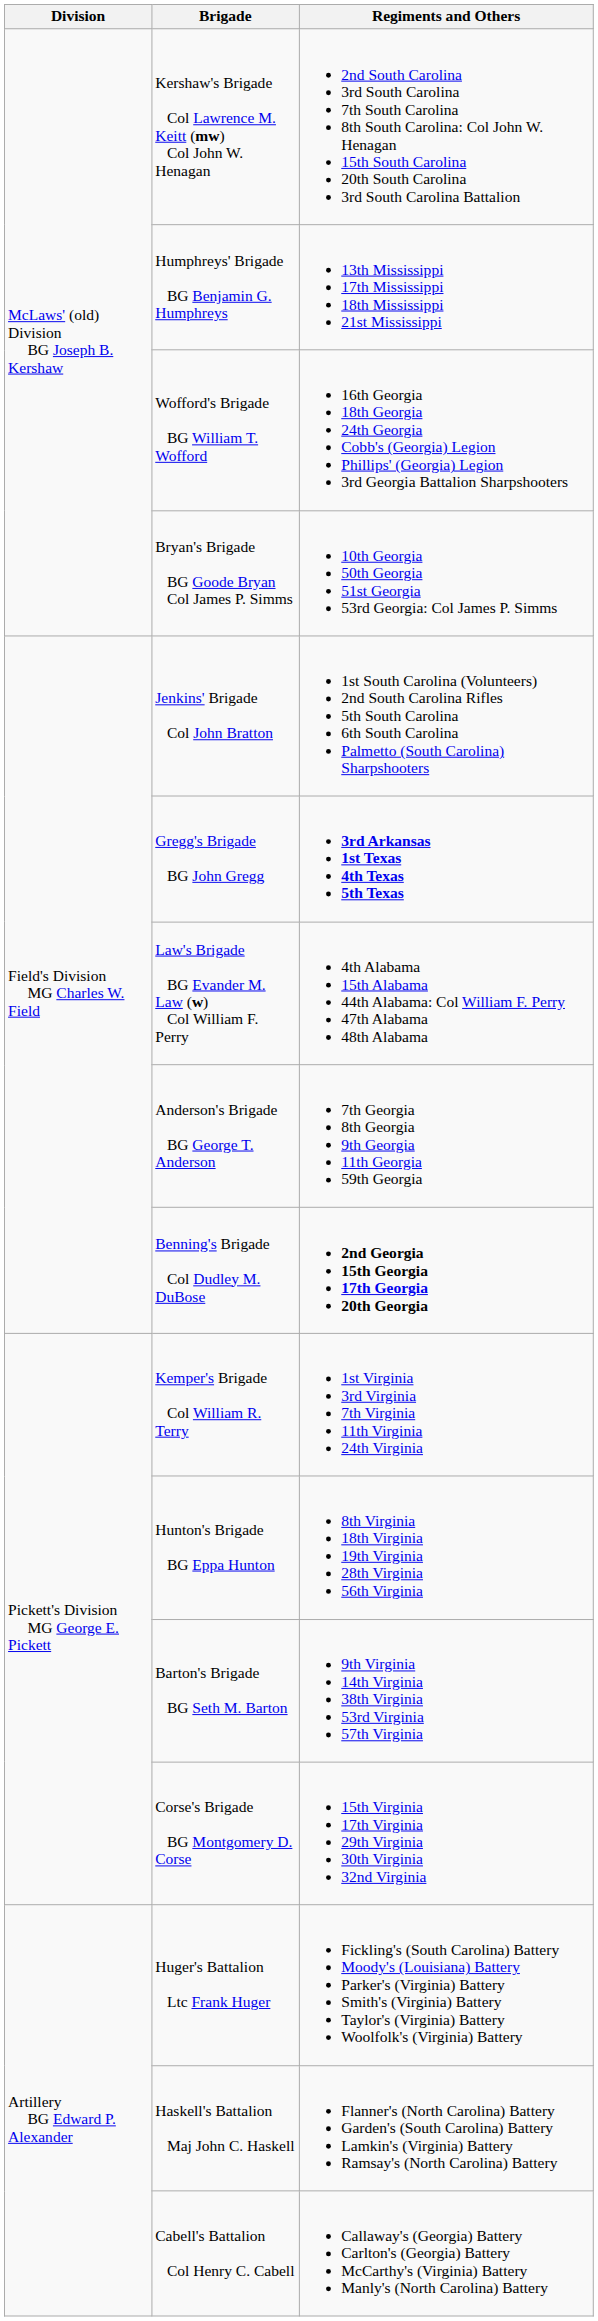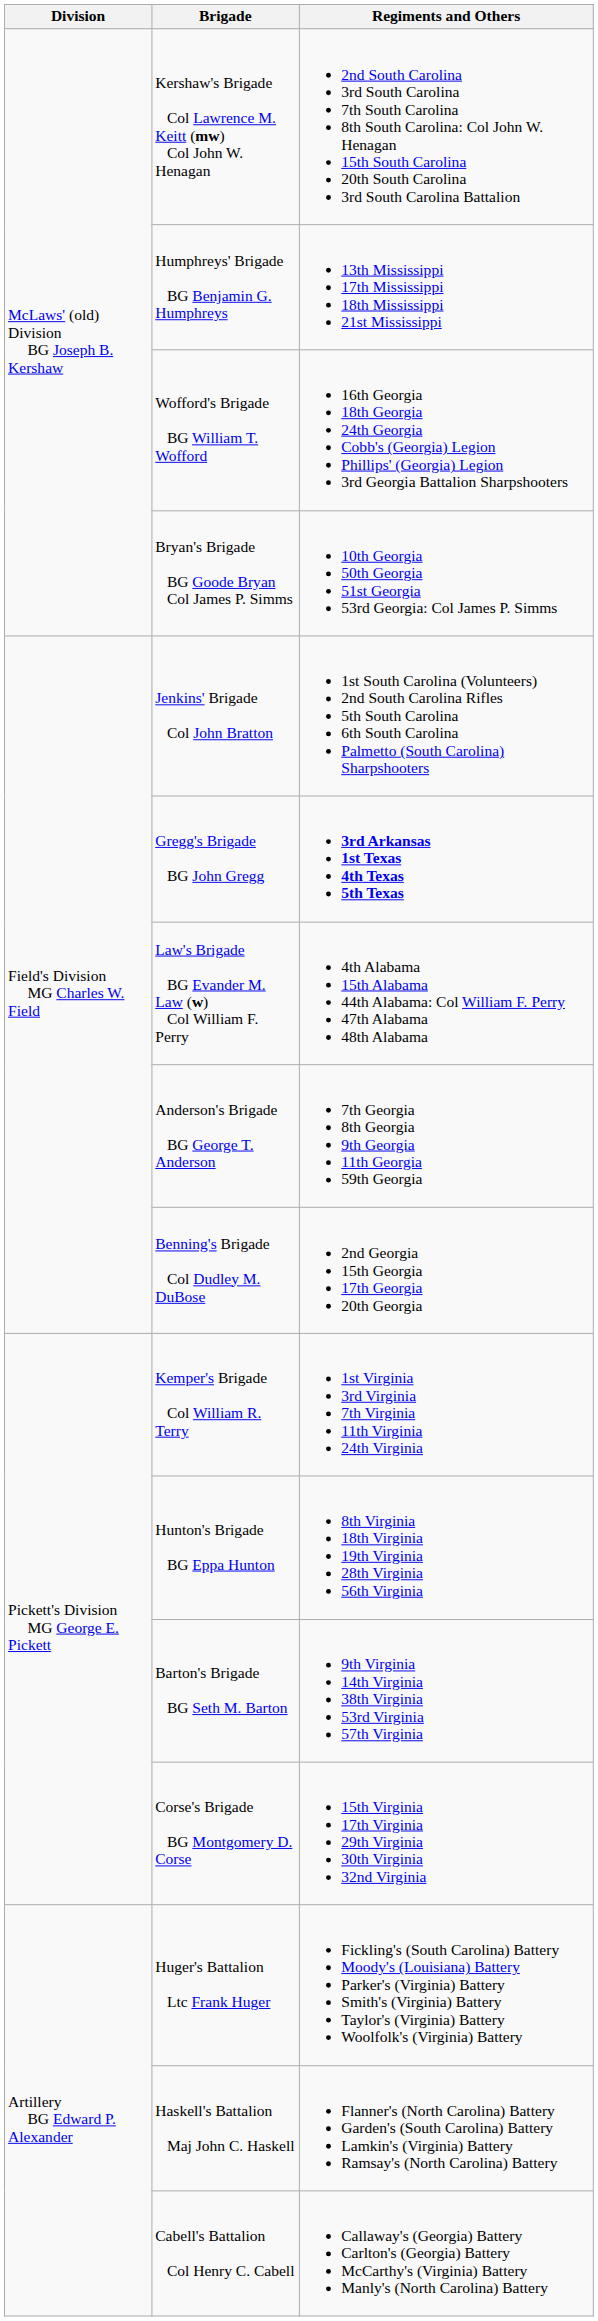(446, 1279) bold -> (446, 1279) normal
